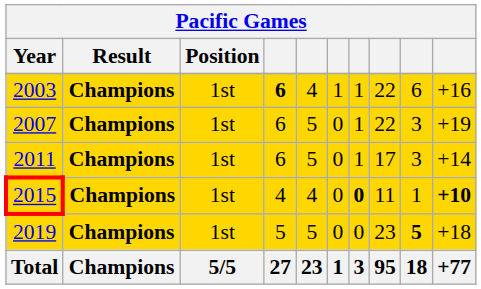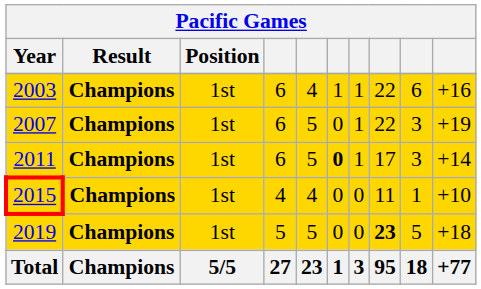(280, 90) bold -> (280, 90) normal
(338, 159) normal -> (338, 159) bold
(359, 195) bold -> (359, 195) normal
(454, 195) bold -> (454, 195) normal
(385, 231) normal -> (385, 231) bold
(416, 231) bold -> (416, 231) normal
